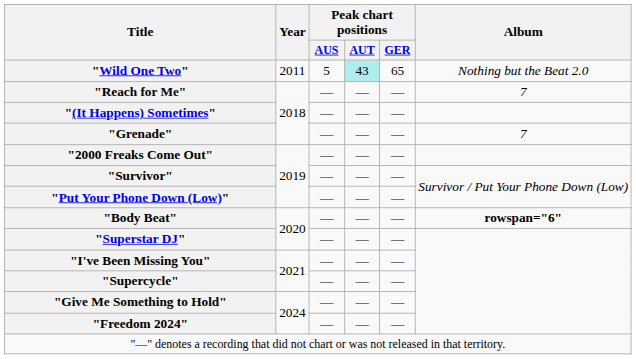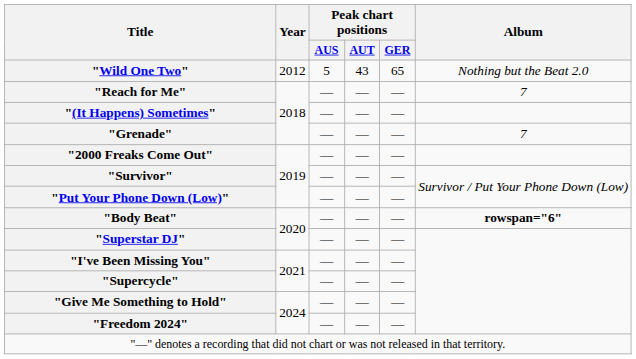(292, 70) 2011 -> (292, 70) 2012
(362, 70) paleturquoise background -> (362, 70) no background
